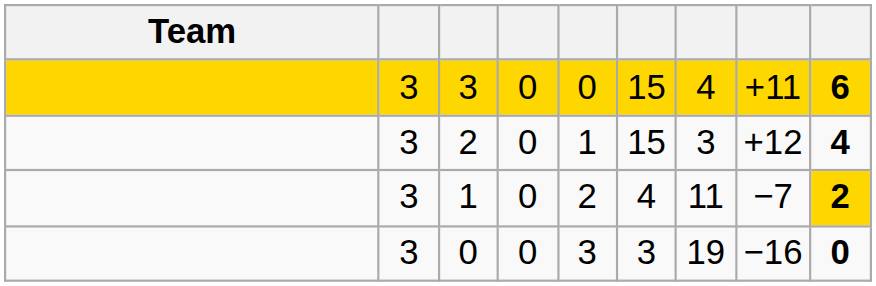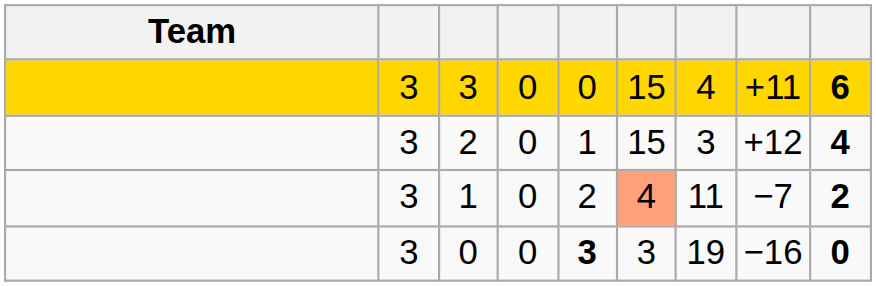(646, 197) no background -> (646, 197) lightsalmon background
(840, 197) gold background -> (840, 197) no background
(587, 252) normal -> (587, 252) bold
